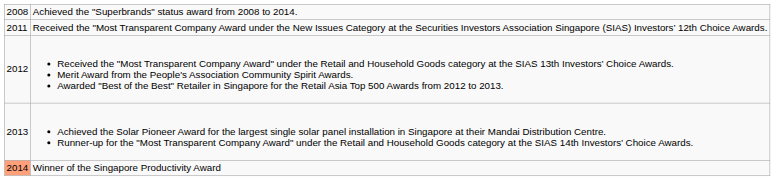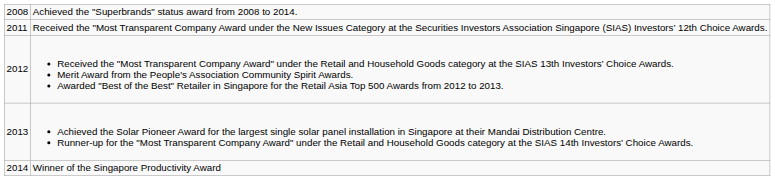(17, 168) lightsalmon background -> (17, 168) no background
